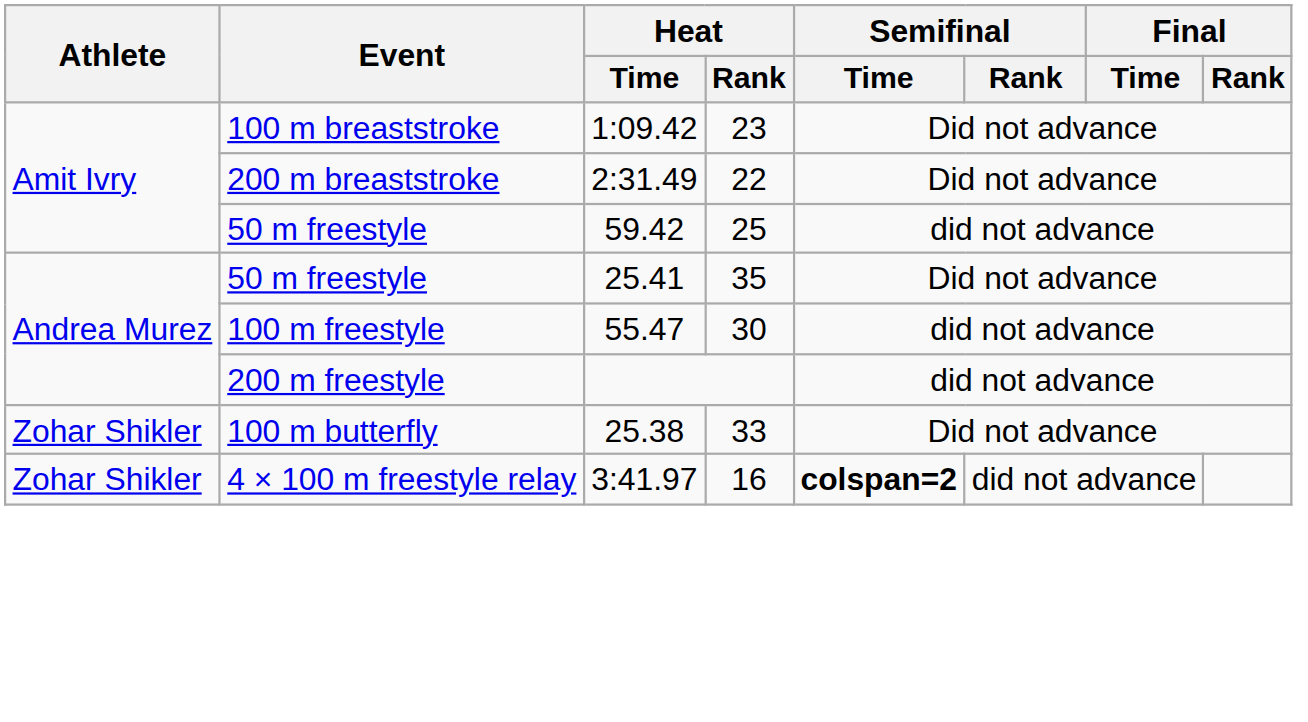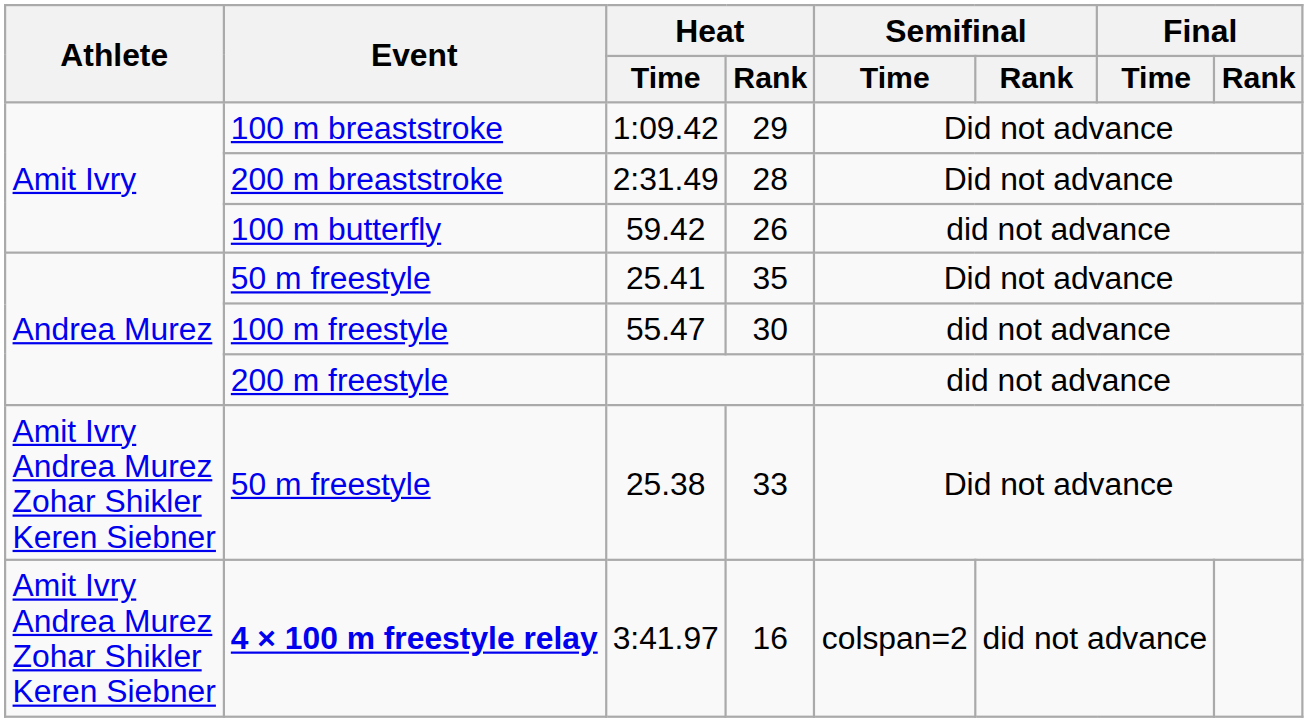(749, 128) 23 -> (770, 128) 29
(749, 179) 22 -> (770, 179) 28
(327, 229) 50 m freestyle -> (336, 229) 100 m butterfly
(749, 229) 25 -> (770, 229) 26
(107, 430) Zohar Shikler -> (114, 483) Amit Ivry Andrea Murez Zohar Shikler Keren Siebner
(332, 430) 100 m butterfly -> (331, 483) 50 m freestyle
(107, 480) Zohar Shikler -> (114, 639) Amit Ivry Andrea Murez Zohar Shikler Keren Siebner
(402, 480) normal -> (414, 639) bold
(879, 480) bold -> (895, 639) normal
